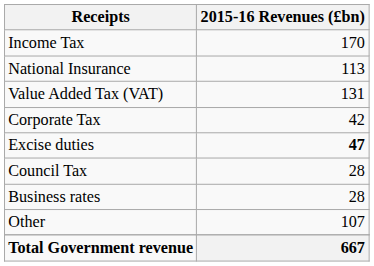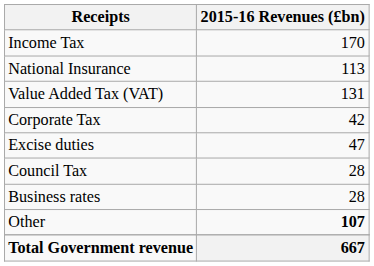(357, 145) bold -> (357, 145) normal
(353, 222) normal -> (353, 222) bold
